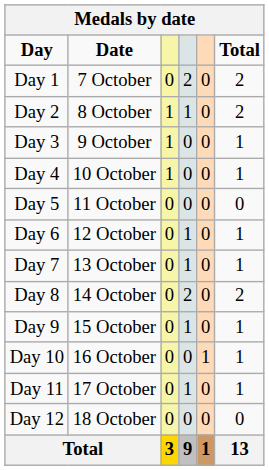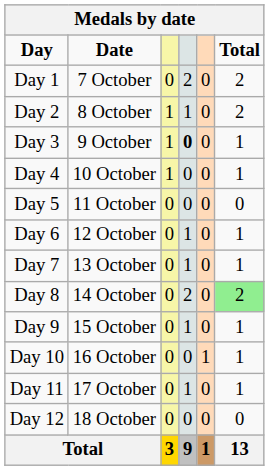(188, 142) normal -> (188, 142) bold
(240, 296) no background -> (240, 296) lightgreen background
